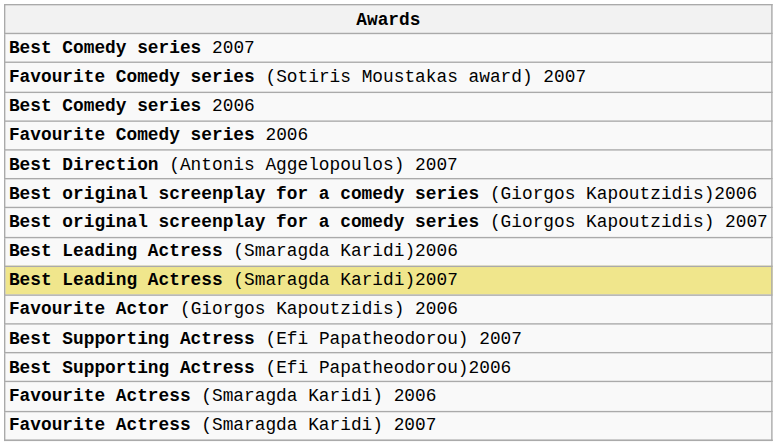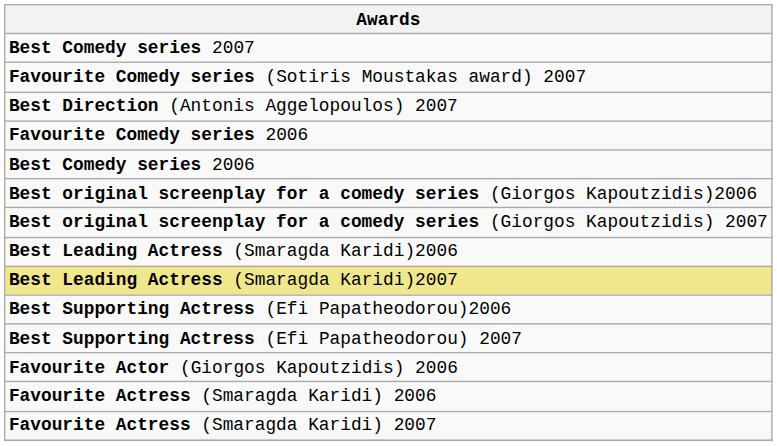(132, 106) Best Comedy series 2006 -> (233, 106) Best Direction (Antonis Aggelopoulos) 2007
(233, 164) Best Direction (Antonis Aggelopoulos) 2007 -> (132, 164) Best Comedy series 2006
(233, 309) Favourite Actor (Giorgos Kapoutzidis) 2006 -> (260, 309) Best Supporting Actress (Efi Papatheodorou)2006
(260, 368) Best Supporting Actress (Efi Papatheodorou)2006 -> (233, 368) Favourite Actor (Giorgos Kapoutzidis) 2006
